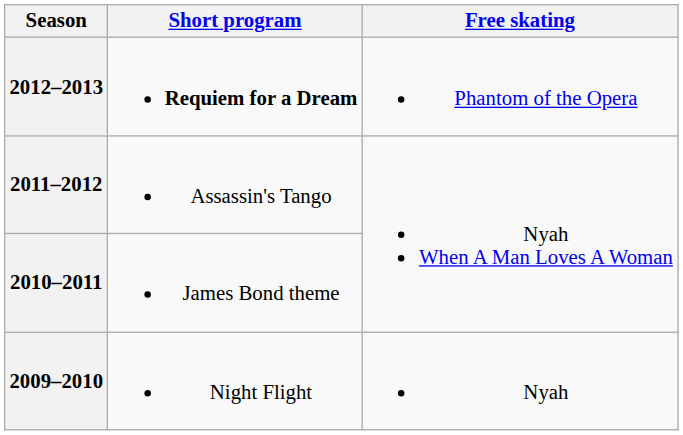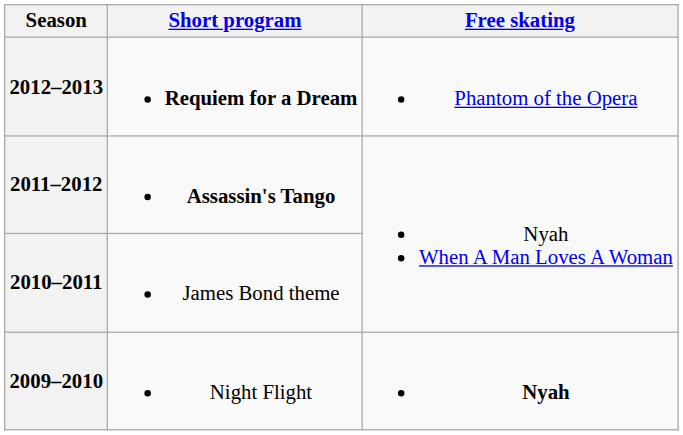(235, 196) normal -> (235, 196) bold
(520, 392) normal -> (520, 392) bold
